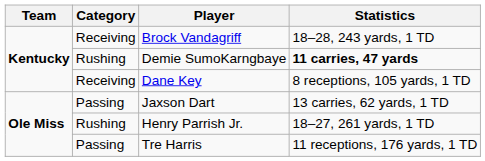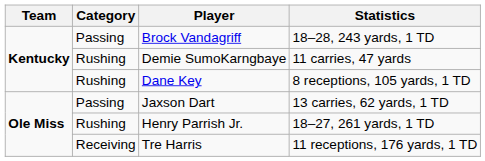(106, 37) Receiving -> (100, 37) Passing
(355, 59) bold -> (352, 59) normal
(106, 80) Receiving -> (101, 80) Rushing
(100, 145) Passing -> (106, 145) Receiving
